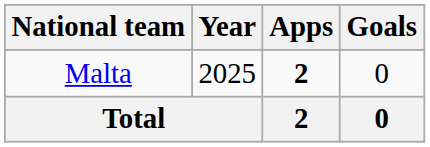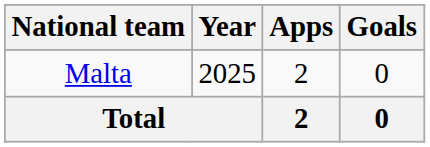(301, 73) bold -> (301, 73) normal
